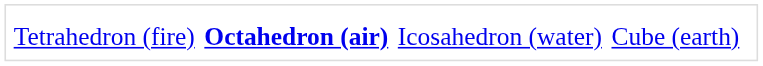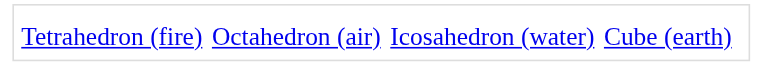(296, 37) bold -> (296, 37) normal
